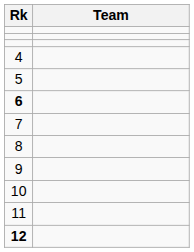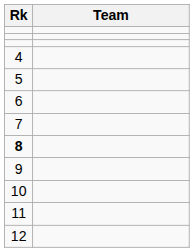(19, 102) bold -> (19, 102) normal
(19, 146) normal -> (19, 146) bold
(19, 236) bold -> (19, 236) normal
